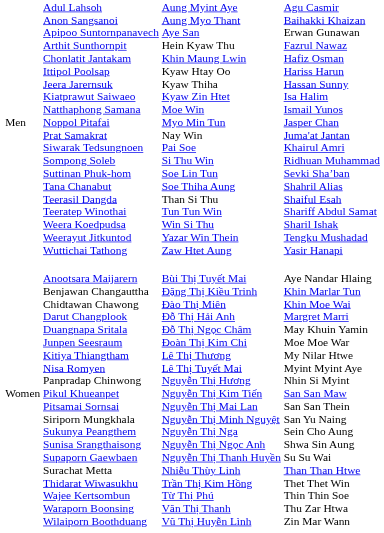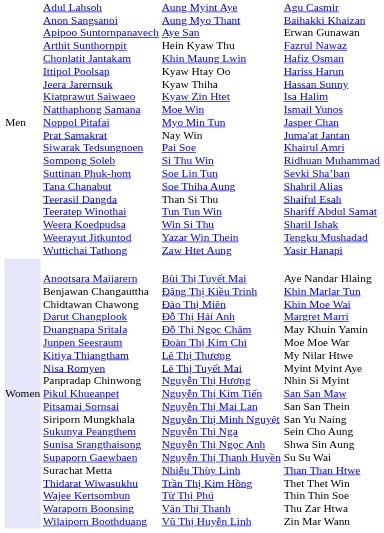(23, 393) no background -> (23, 393) lavender background
